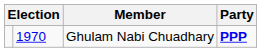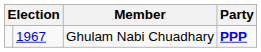(31, 36) 1970 -> (31, 36) 1967
